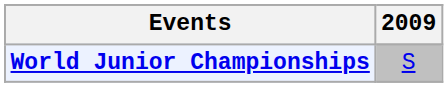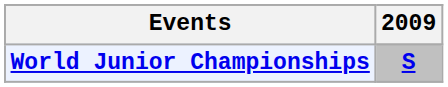(409, 63) normal -> (409, 63) bold
